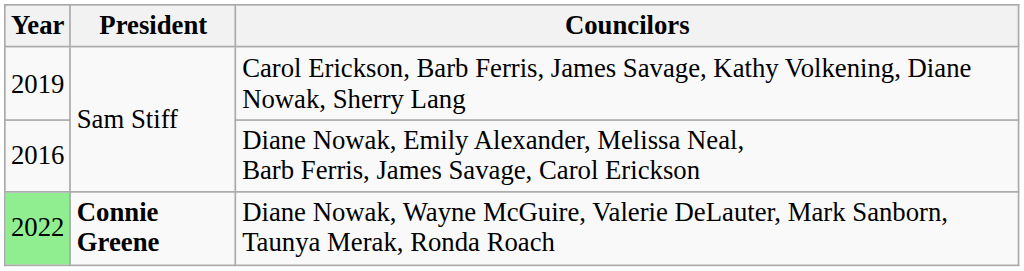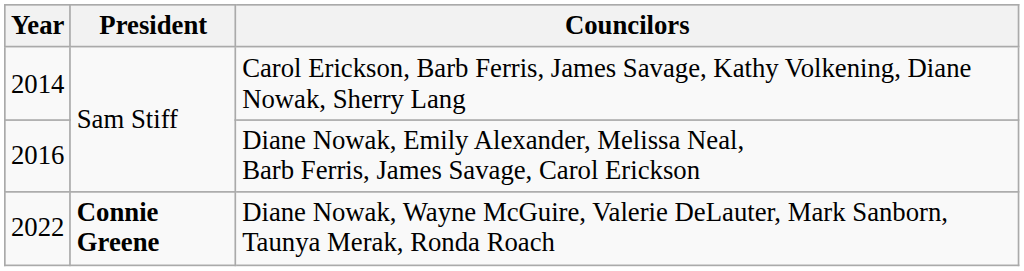(38, 83) 2019 -> (38, 83) 2014
(38, 227) lightgreen background -> (38, 227) no background
